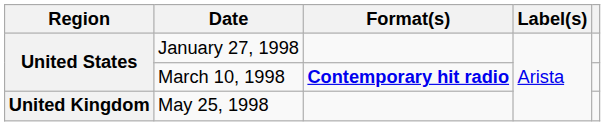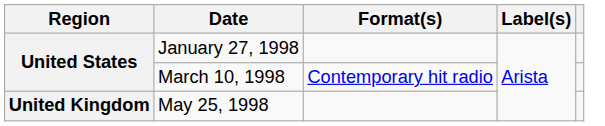(408, 76) bold -> (400, 76) normal
